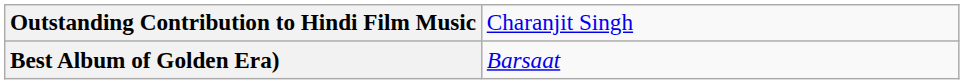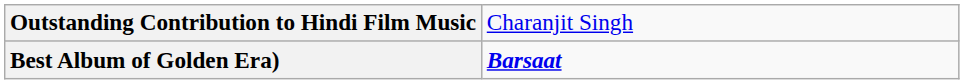(524, 59) normal -> (524, 59) bold
